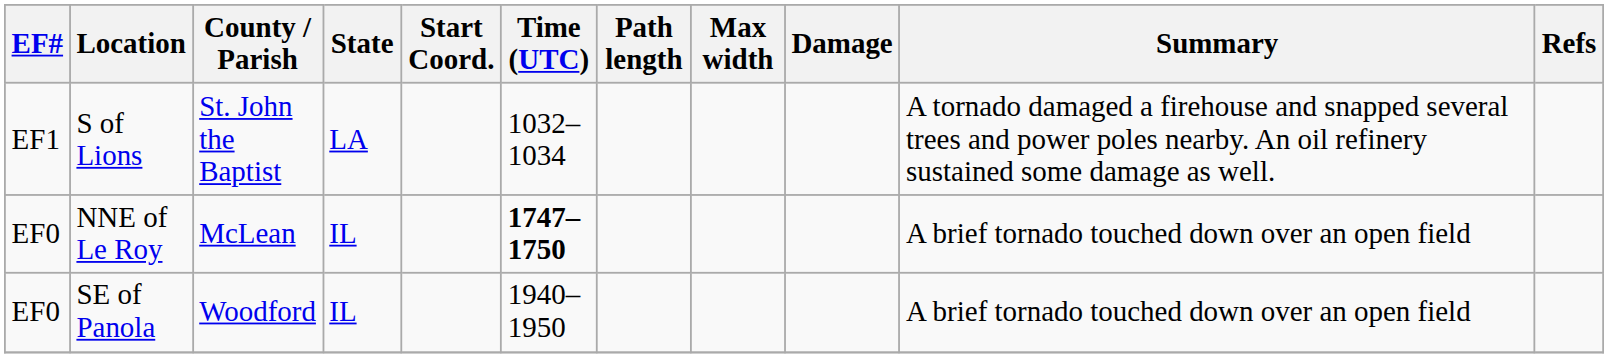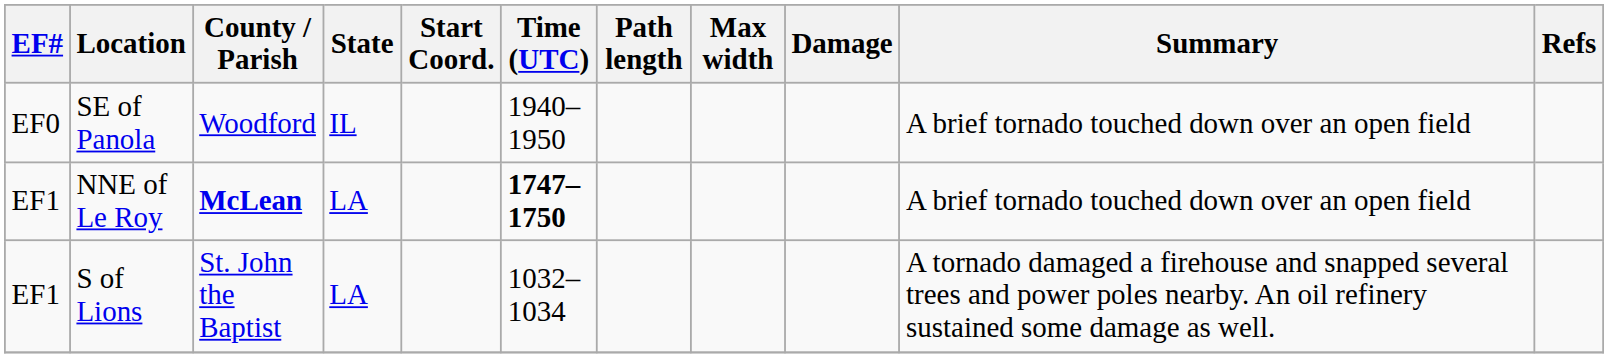rows swapped: (109, 138) <-> (116, 311)
(36, 233) EF0 -> (36, 200) EF1
(247, 233) normal -> (251, 200) bold
(343, 233) IL -> (349, 200) LA
